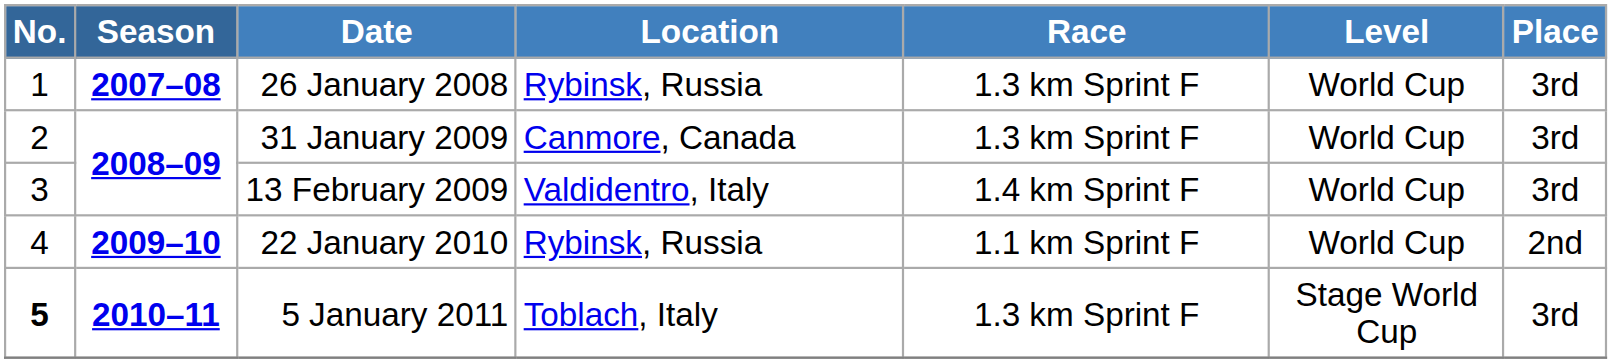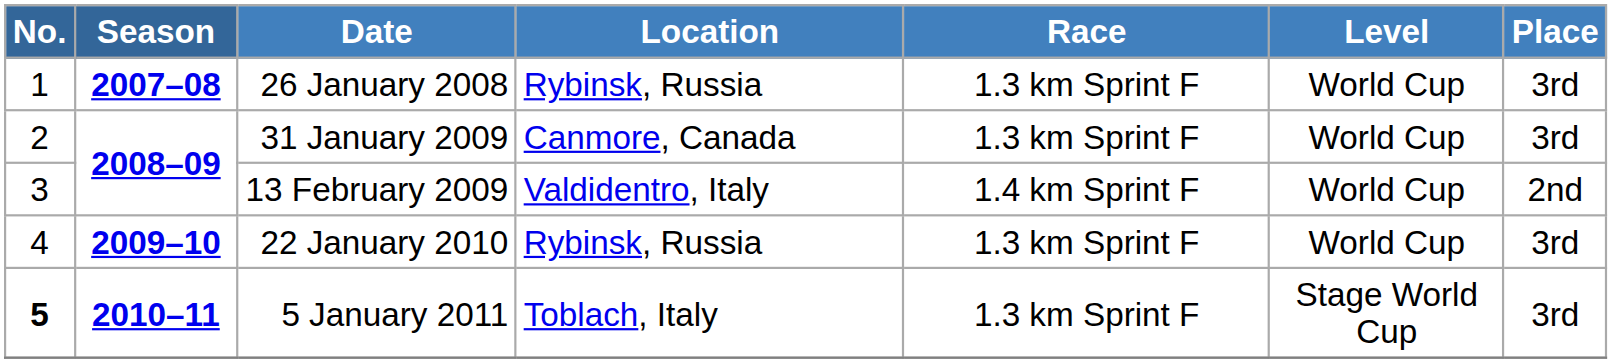(1555, 190) 3rd -> (1555, 190) 2nd
(1087, 242) 1.1 km Sprint F -> (1087, 242) 1.3 km Sprint F
(1555, 242) 2nd -> (1555, 242) 3rd
